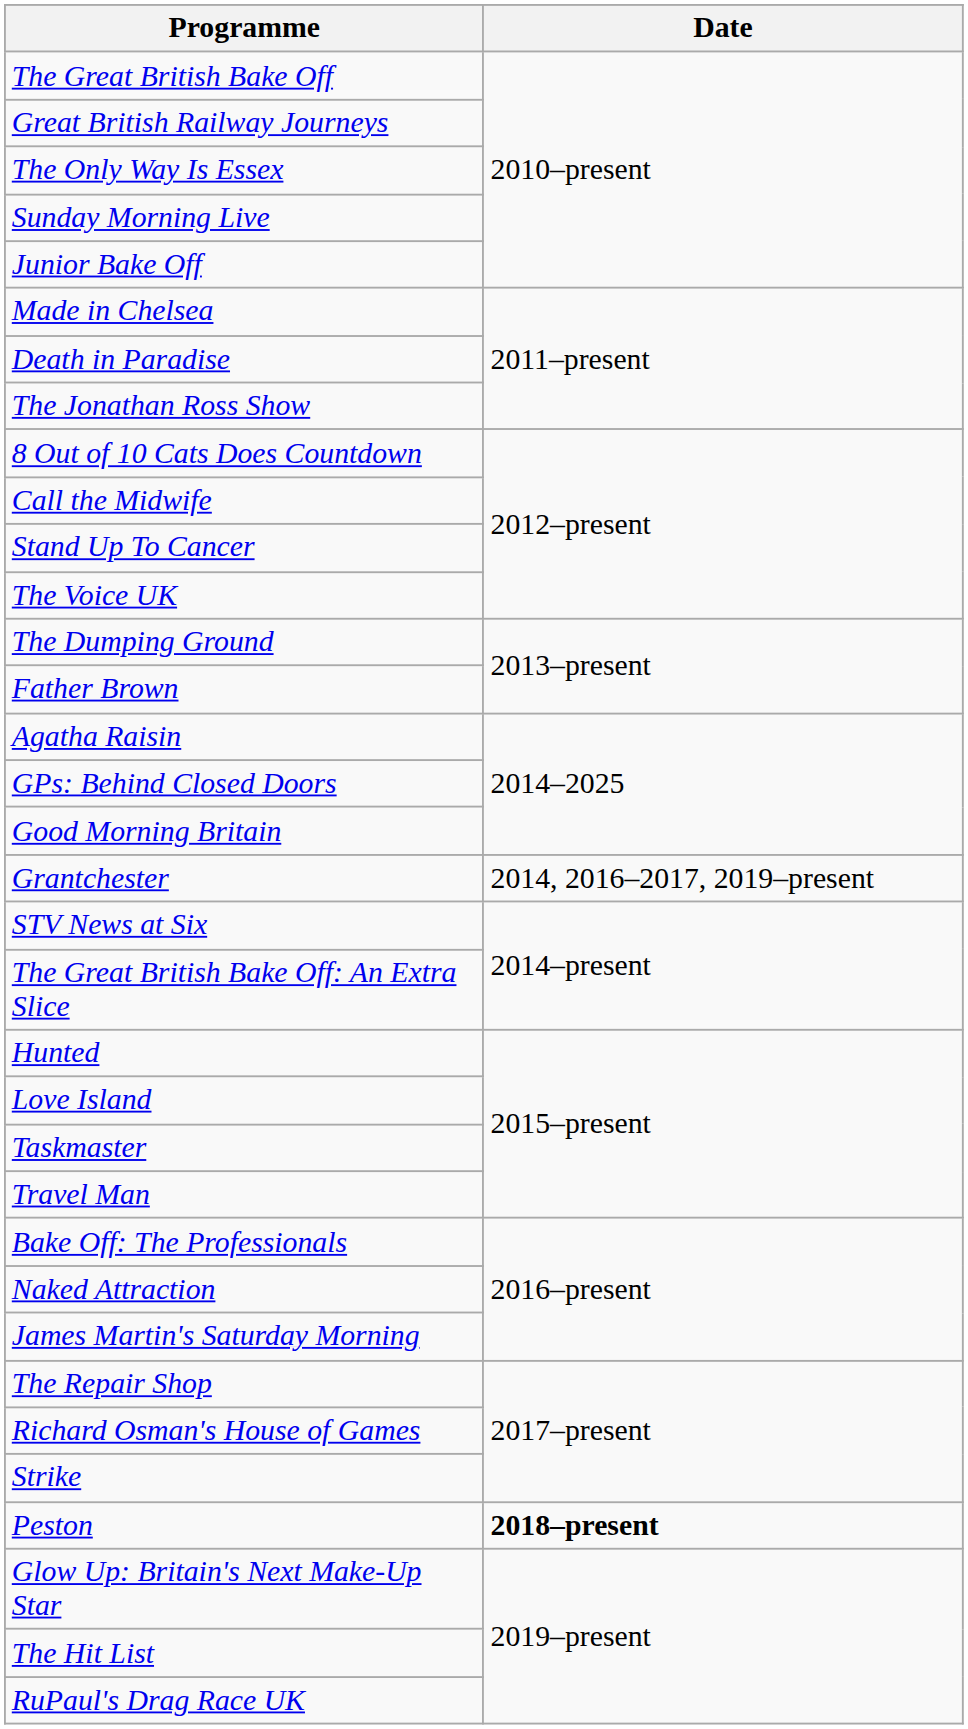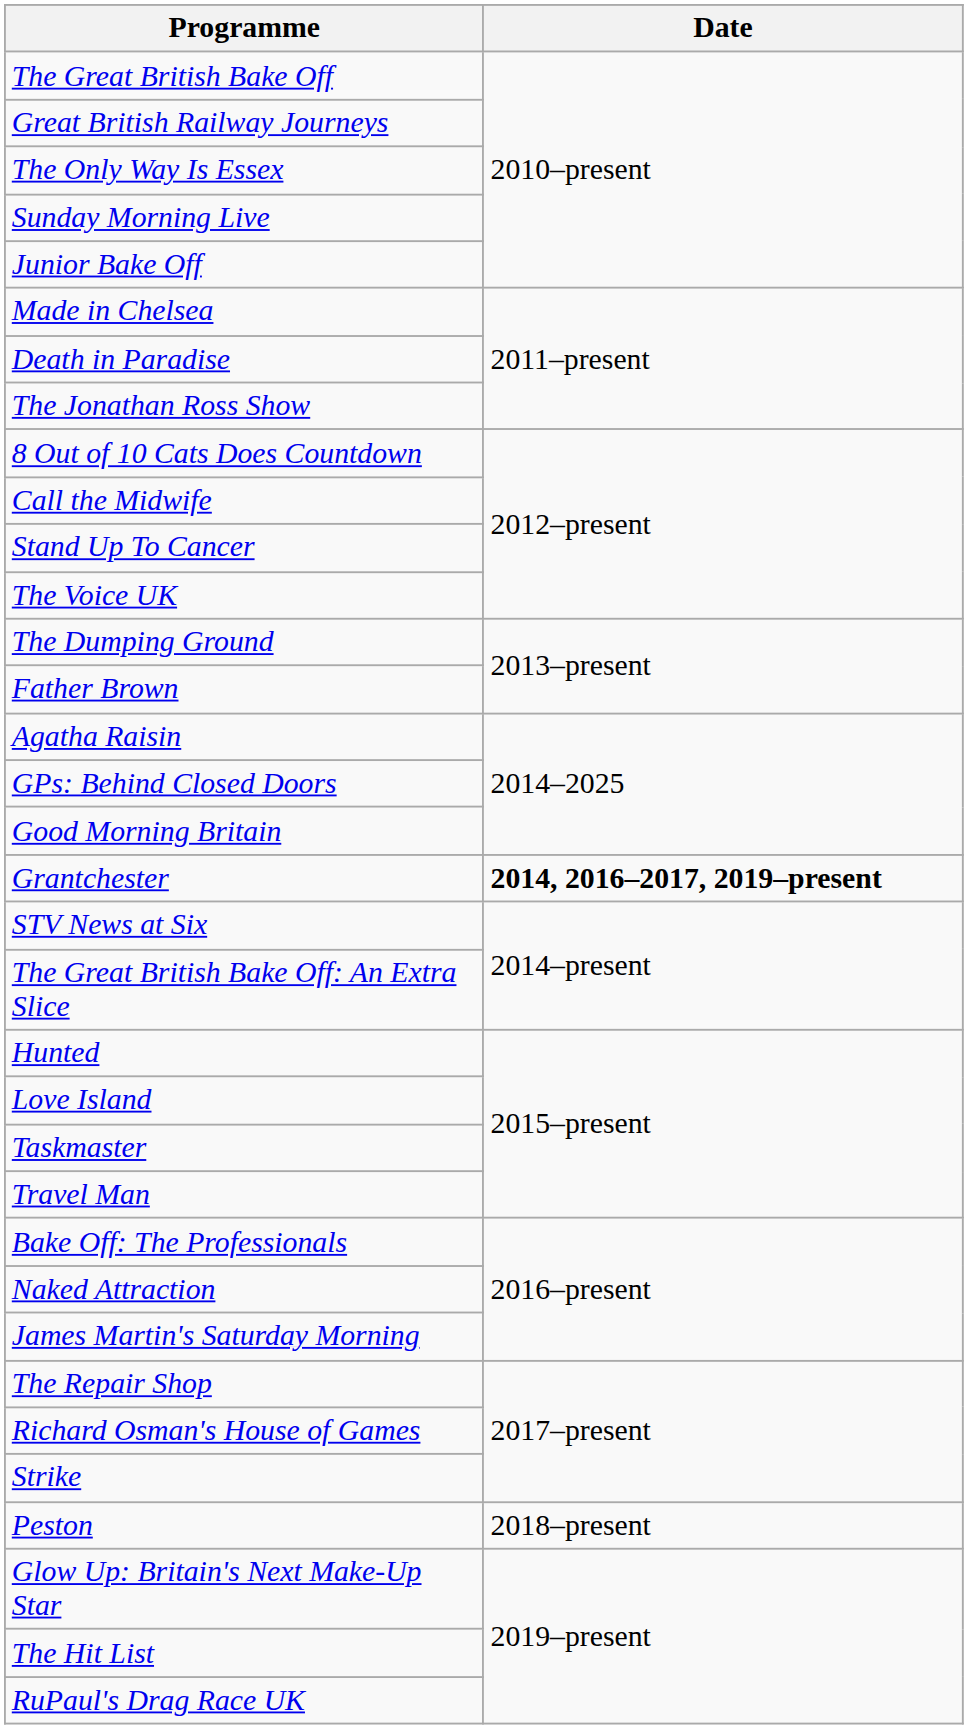(682, 877) normal -> (686, 877) bold
(575, 1524) bold -> (571, 1524) normal
